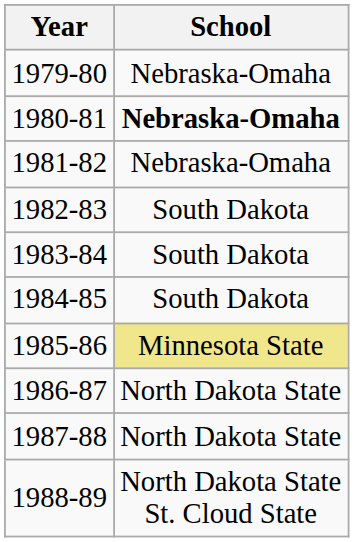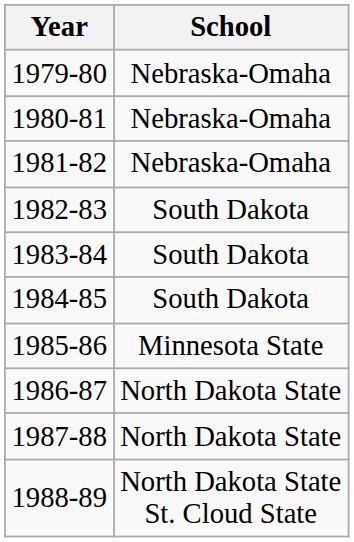(231, 118) bold -> (231, 118) normal
(231, 345) khaki background -> (231, 345) no background
